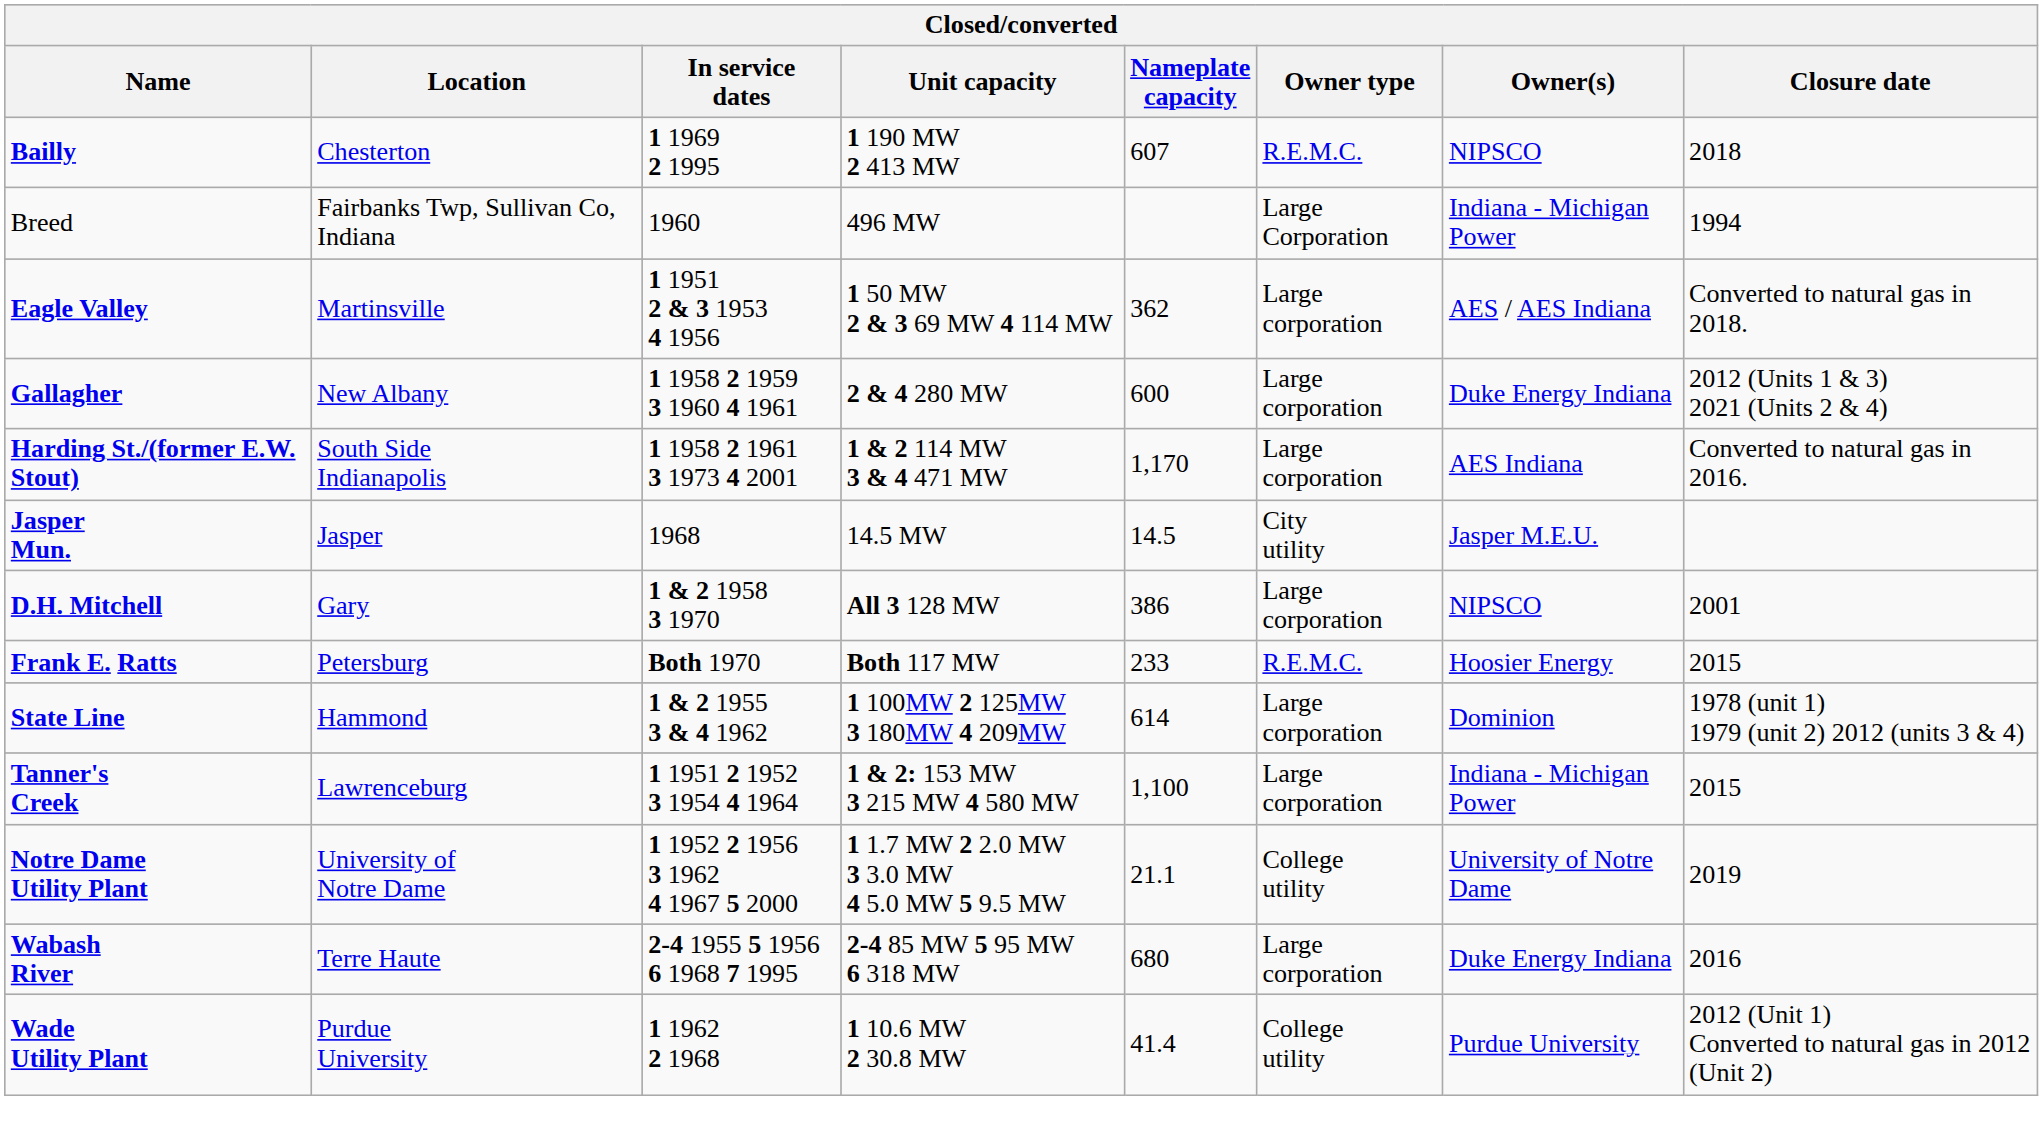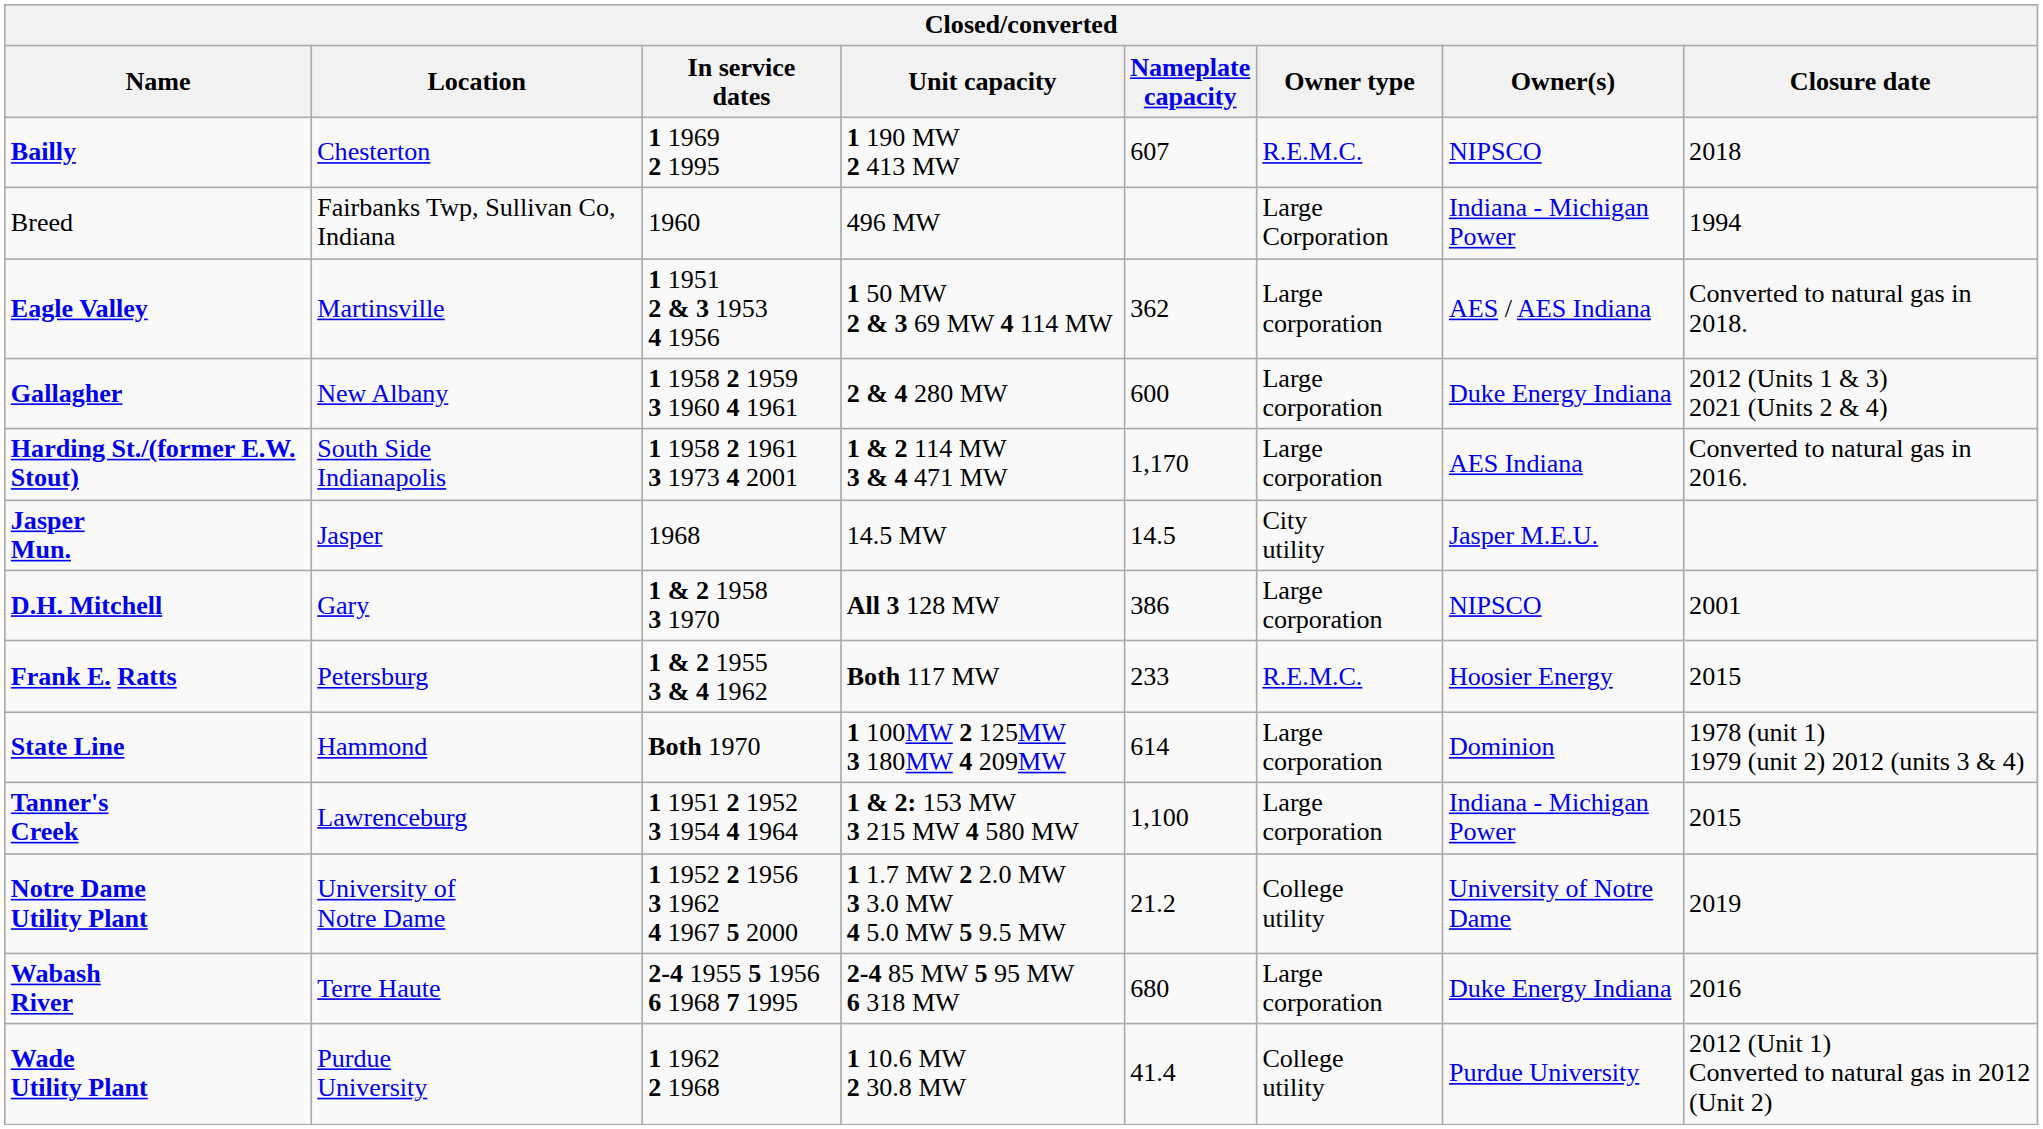(704, 661) Both 1970 -> (708, 676) 1 & 2 1955 3 & 4 1962
(708, 717) 1 & 2 1955 3 & 4 1962 -> (704, 746) Both 1970
(1153, 873) 21.1 -> (1153, 902) 21.2
